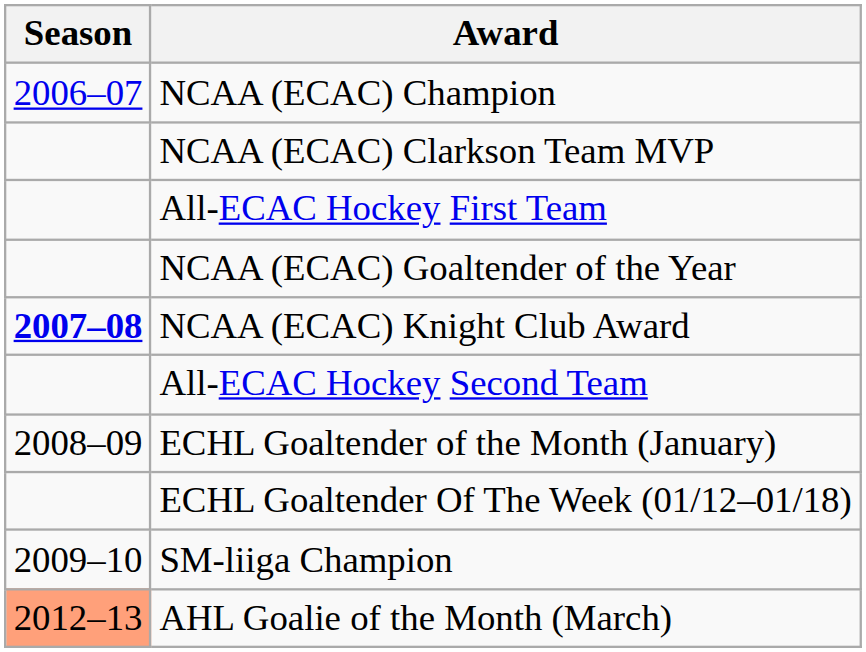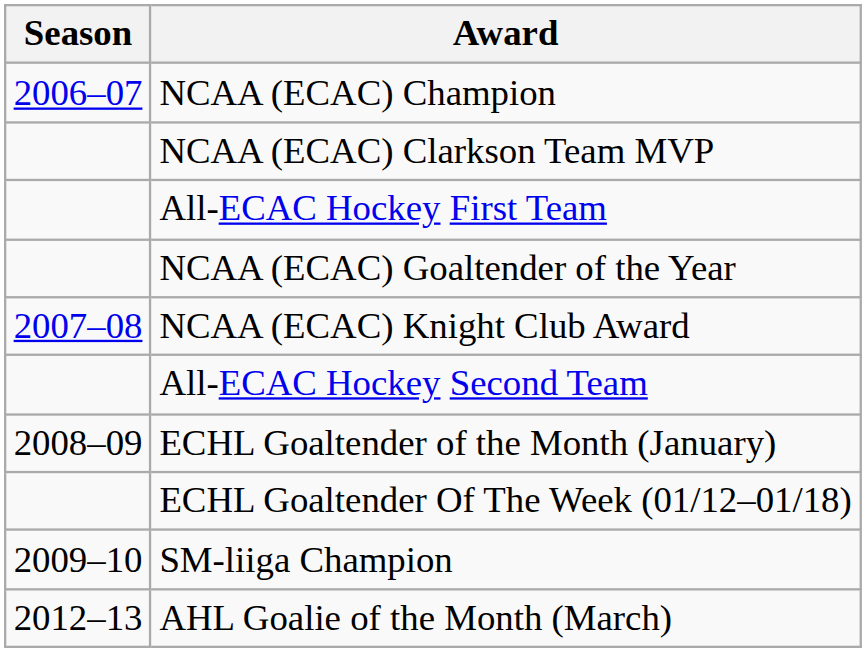(78, 325) bold -> (78, 325) normal
(78, 617) lightsalmon background -> (78, 617) no background
